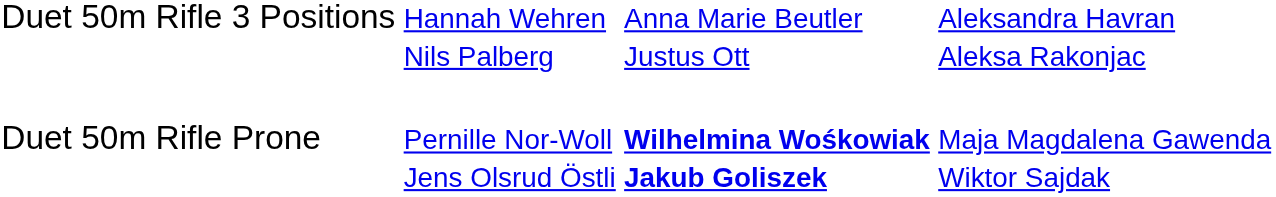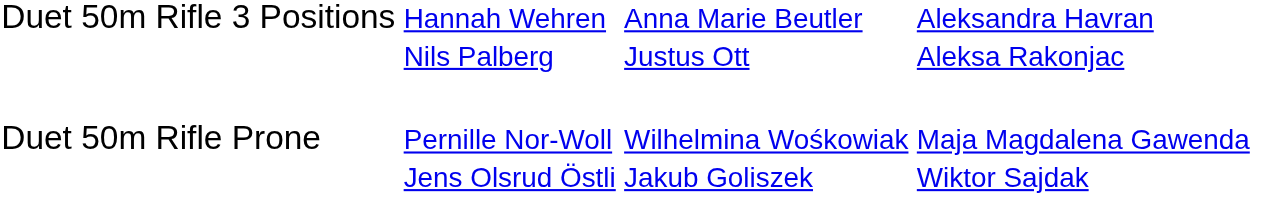(777, 157) bold -> (766, 159) normal
